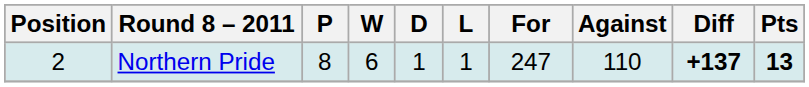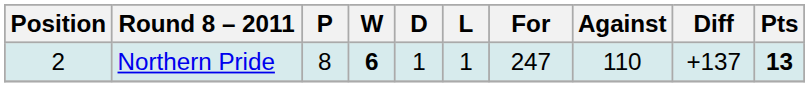(372, 62) normal -> (372, 62) bold
(714, 62) bold -> (714, 62) normal
